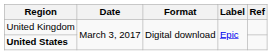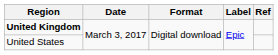(41, 27) normal -> (44, 27) bold
(37, 42) bold -> (35, 42) normal
